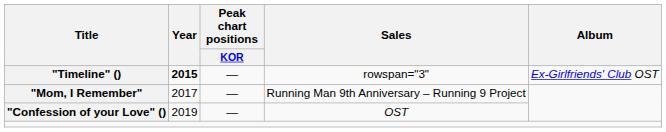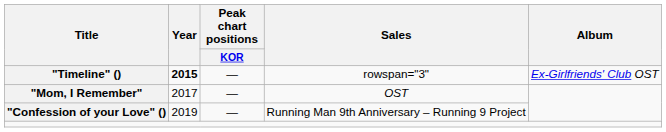(396, 93) Running Man 9th Anniversary – Running 9 Project -> (396, 93) OST
(396, 112) OST -> (396, 112) Running Man 9th Anniversary – Running 9 Project
